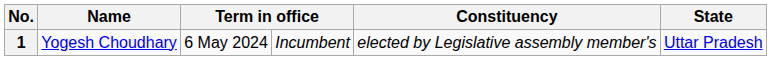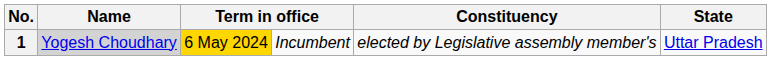(109, 42) no background -> (109, 42) lightgrey background
(226, 42) no background -> (226, 42) gold background
